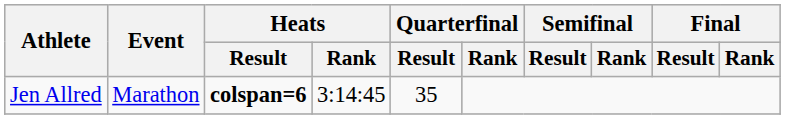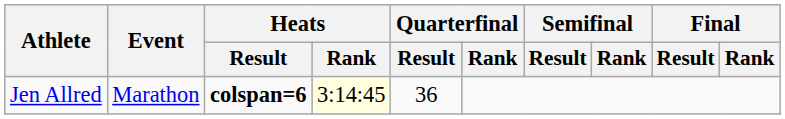(351, 95) no background -> (351, 95) lightyellow background
(426, 95) 35 -> (426, 95) 36
